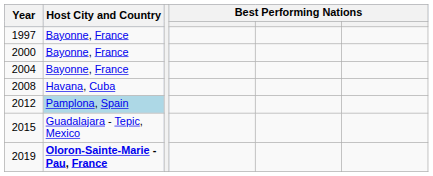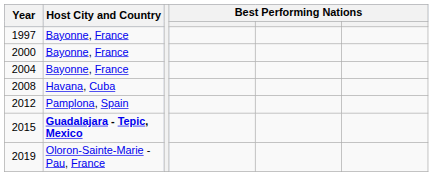(87, 104) lightblue background -> (87, 104) no background
(94, 127) normal -> (97, 127) bold
(101, 157) bold -> (98, 157) normal
